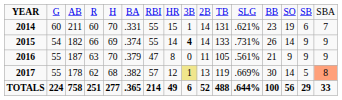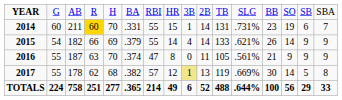(94, 27) no background -> (94, 27) gold background
(247, 27) .621% -> (247, 27) .731%
(133, 42) .374 -> (133, 42) .379
(189, 42) bold -> (189, 42) normal
(247, 42) .731% -> (247, 42) .621%
(133, 57) .379 -> (133, 57) .374
(326, 73) lightsalmon background -> (326, 73) no background
